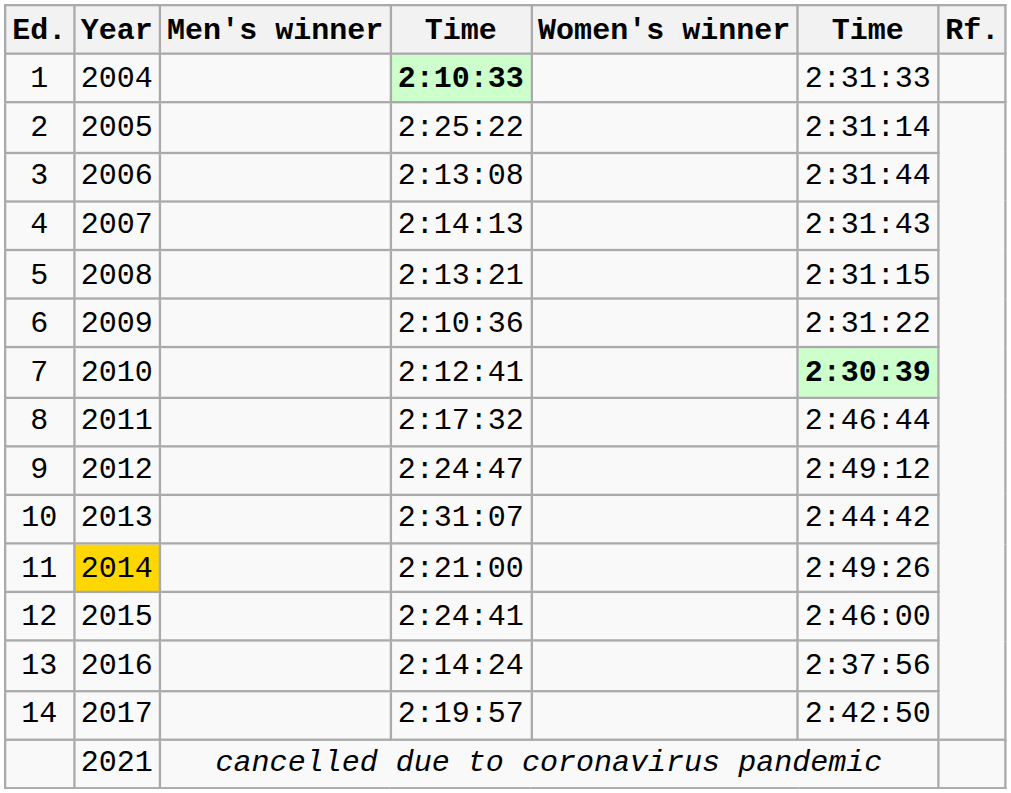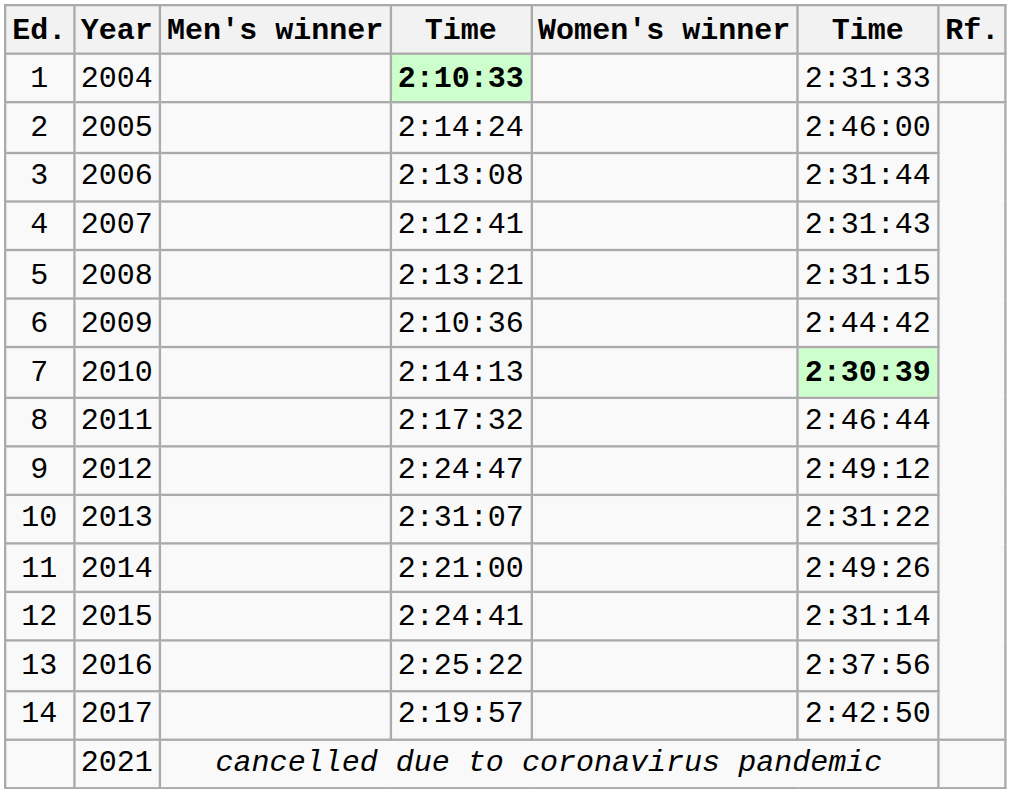(461, 128) 2:25:22 -> (461, 128) 2:14:24
(868, 128) 2:31:14 -> (868, 128) 2:46:00
(461, 225) 2:14:13 -> (461, 225) 2:12:41
(868, 323) 2:31:22 -> (868, 323) 2:44:42
(461, 372) 2:12:41 -> (461, 372) 2:14:13
(868, 519) 2:44:42 -> (868, 519) 2:31:22
(117, 568) gold background -> (117, 568) no background
(868, 617) 2:46:00 -> (868, 617) 2:31:14
(461, 666) 2:14:24 -> (461, 666) 2:25:22
